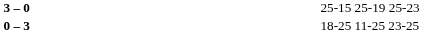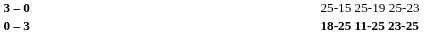(370, 25) normal -> (370, 25) bold
